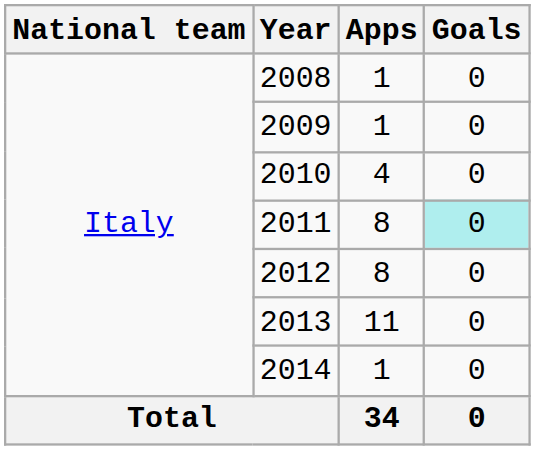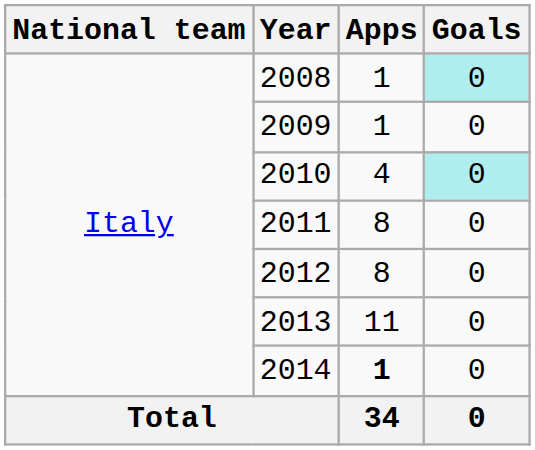(477, 78) no background -> (477, 78) paleturquoise background
(477, 176) no background -> (477, 176) paleturquoise background
(477, 224) paleturquoise background -> (477, 224) no background
(382, 371) normal -> (382, 371) bold
